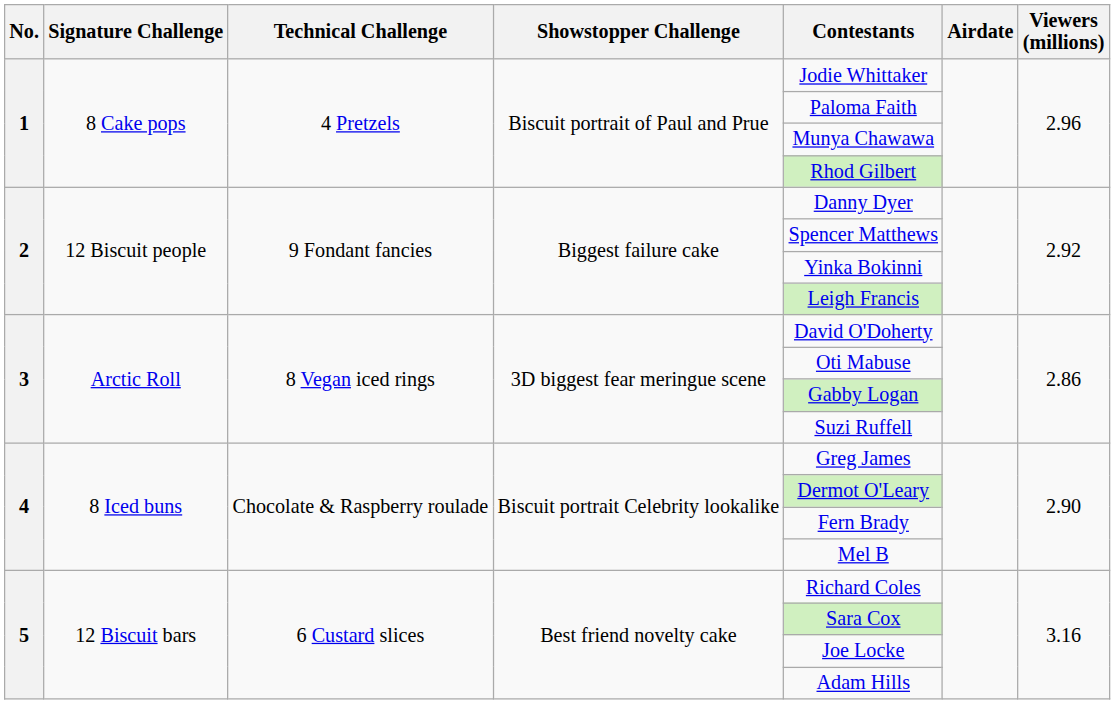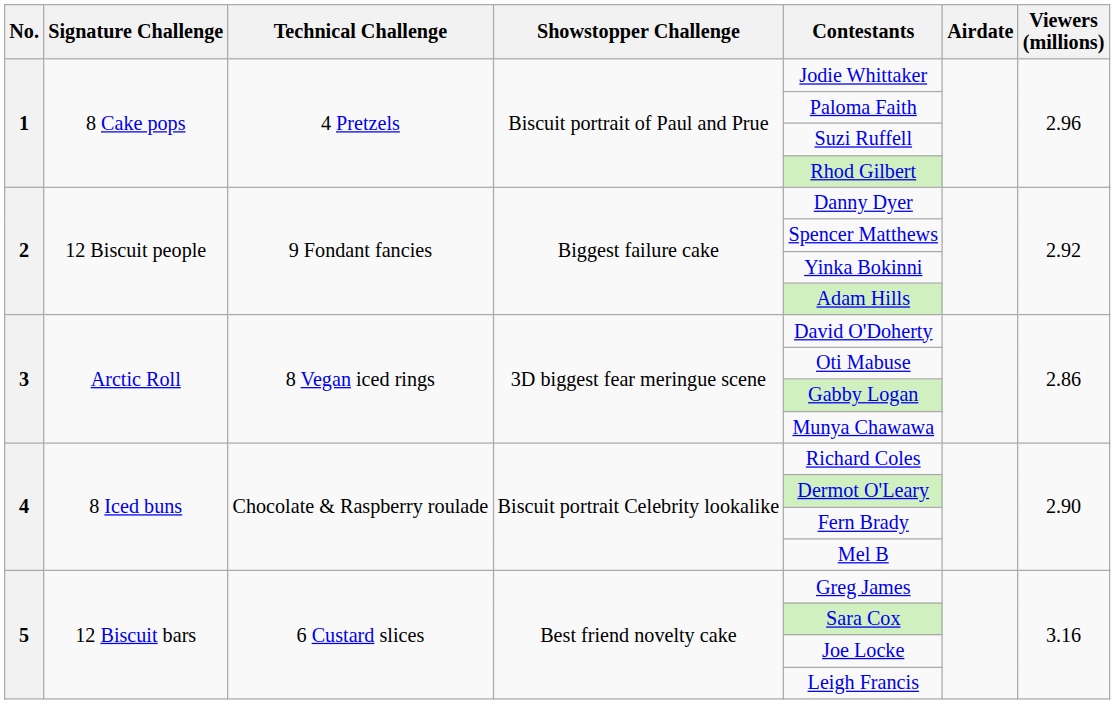(863, 139) Munya Chawawa -> (863, 139) Suzi Ruffell
(863, 298) Leigh Francis -> (863, 298) Adam Hills
(863, 426) Suzi Ruffell -> (863, 426) Munya Chawawa
(863, 458) Greg James -> (863, 458) Richard Coles
(863, 586) Richard Coles -> (863, 586) Greg James
(863, 682) Adam Hills -> (863, 682) Leigh Francis
